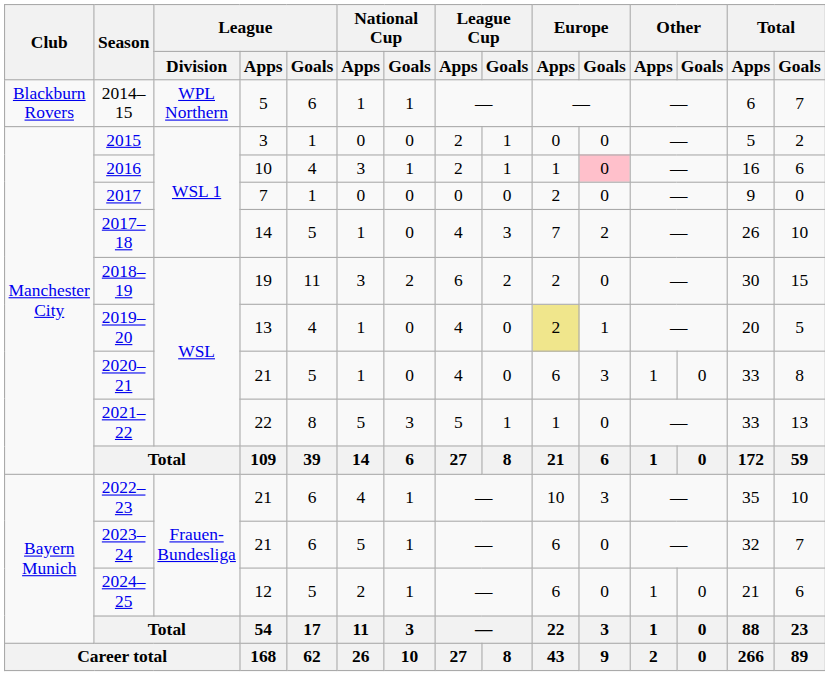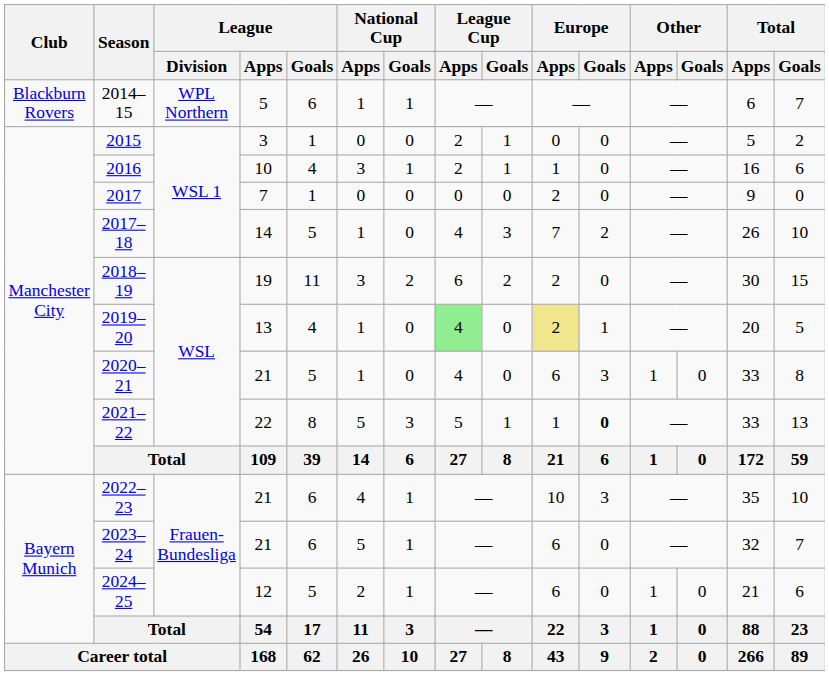(605, 168) pink background -> (605, 168) no background
(458, 327) no background -> (458, 327) lightgreen background
(605, 422) normal -> (605, 422) bold
